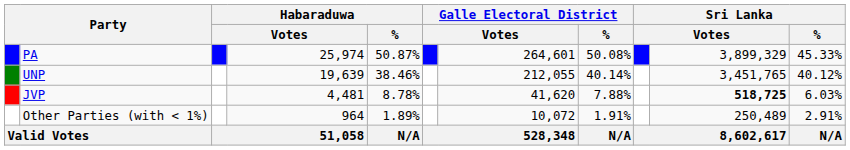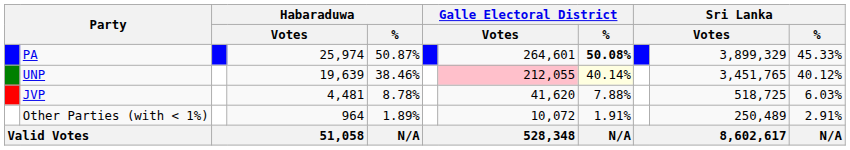(609, 55) normal -> (609, 55) bold
(549, 75) no background -> (549, 75) pink background
(609, 75) no background -> (609, 75) lightyellow background
(760, 95) bold -> (760, 95) normal
